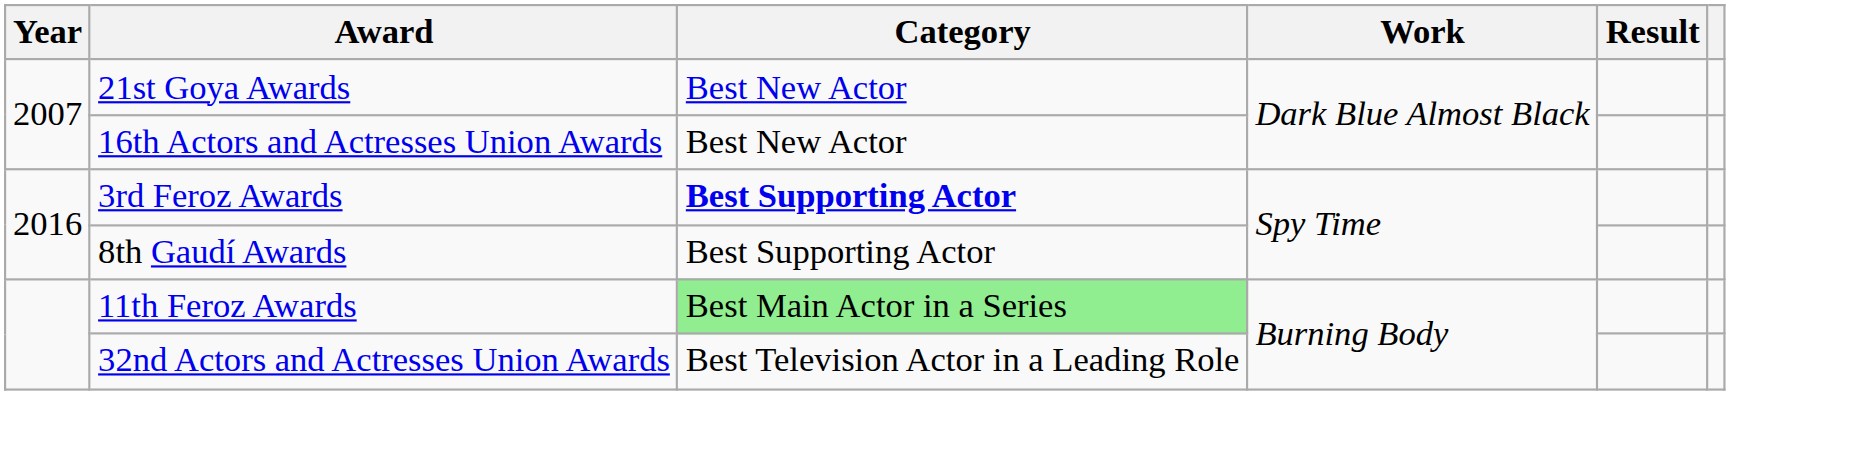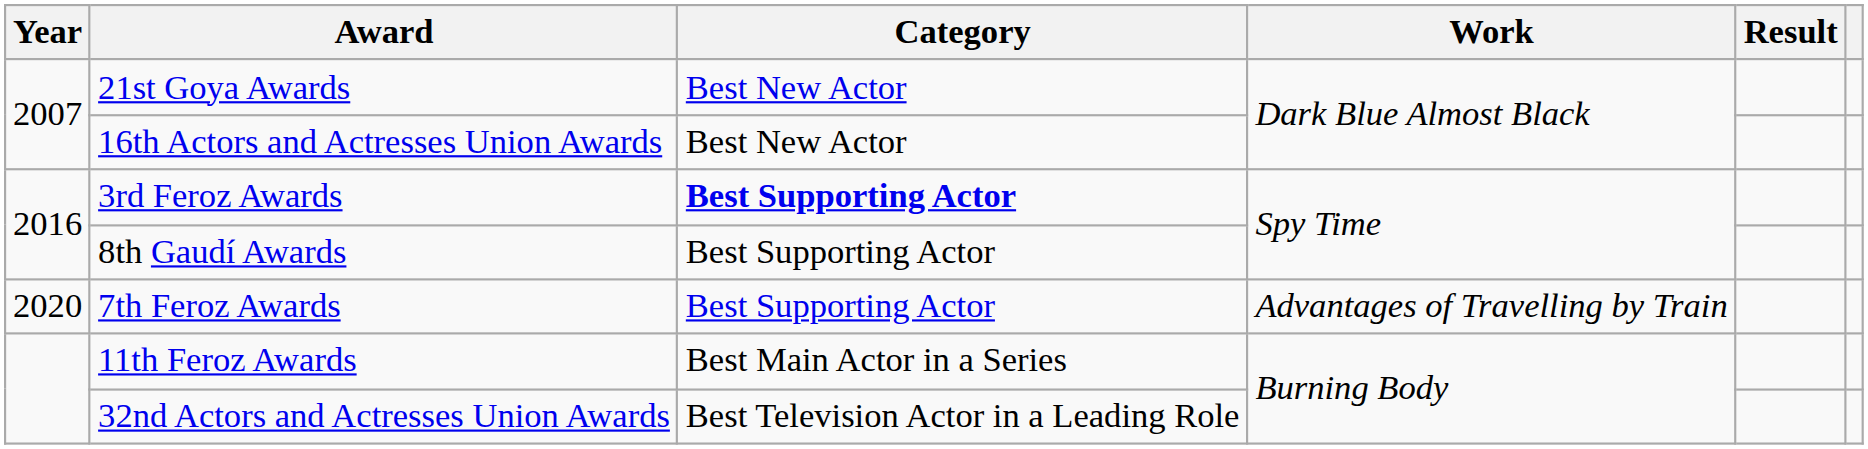+ row: (219, 305)
(876, 305) lightgreen background -> (876, 360) no background
